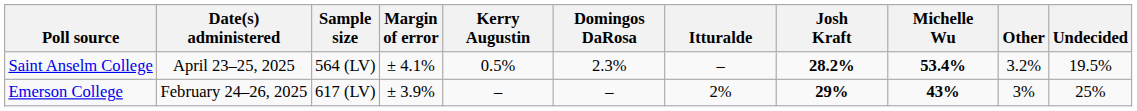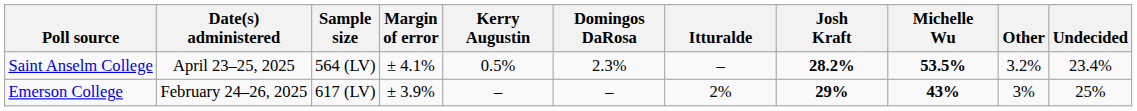(943, 65) 53.4% -> (943, 65) 53.5%
(1090, 65) 19.5% -> (1090, 65) 23.4%
